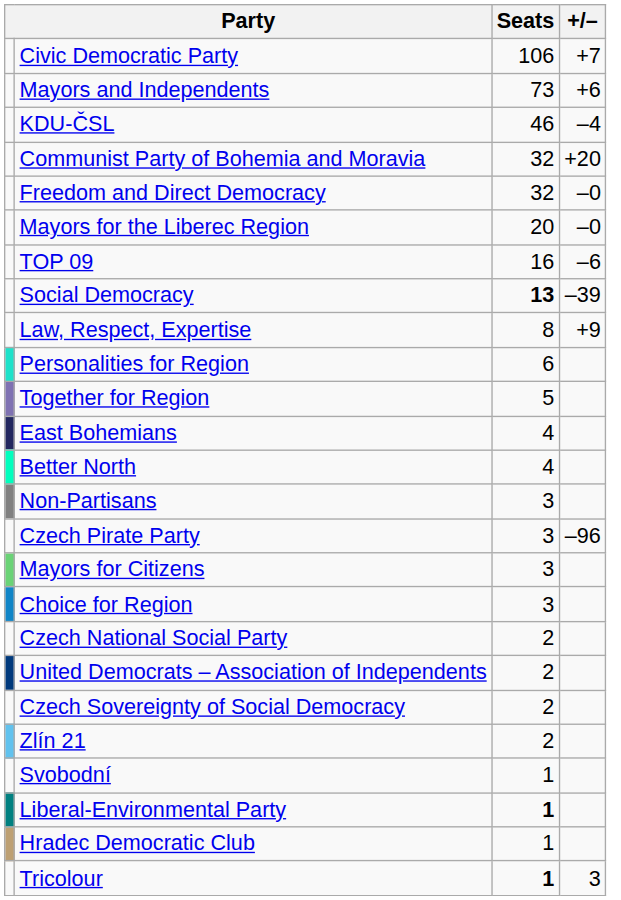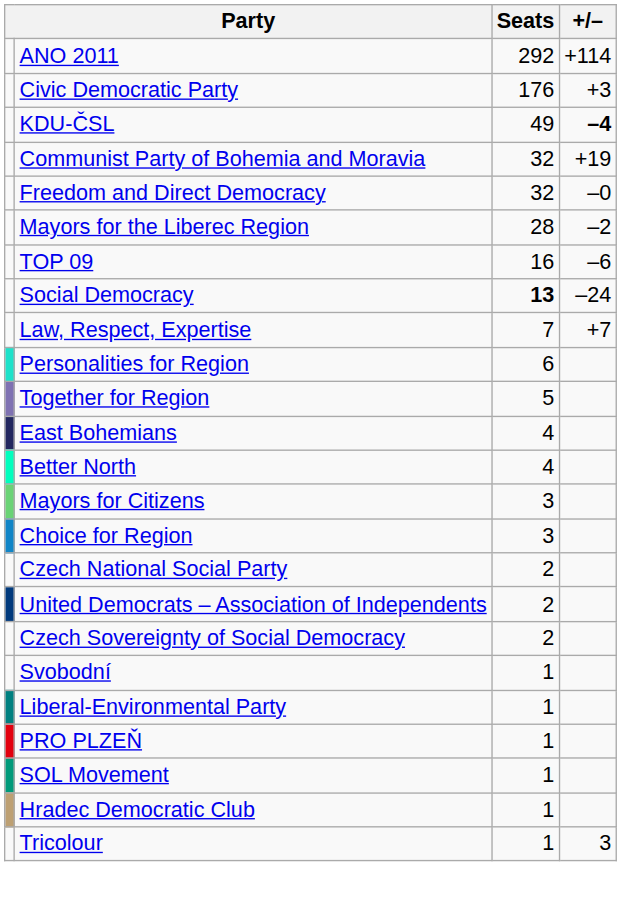+ row: (69, 55)
(536, 55) 106 -> (536, 90) 176
(589, 55) +7 -> (599, 90) +3
- row: (144, 90)
(542, 124) 46 -> (542, 124) 49
(589, 124) normal -> (599, 124) bold
(583, 158) +20 -> (593, 158) +19
(542, 227) 20 -> (542, 227) 28
(589, 227) –0 -> (599, 227) –2
(583, 295) –39 -> (593, 295) –24
(548, 329) 8 -> (548, 329) 7
(589, 329) +9 -> (599, 329) +7
- row: (88, 501)
- row: (110, 535)
- row: (53, 741)
(548, 809) bold -> (548, 706) normal
+ row: (81, 741)
+ row: (94, 775)
(548, 878) bold -> (548, 843) normal
